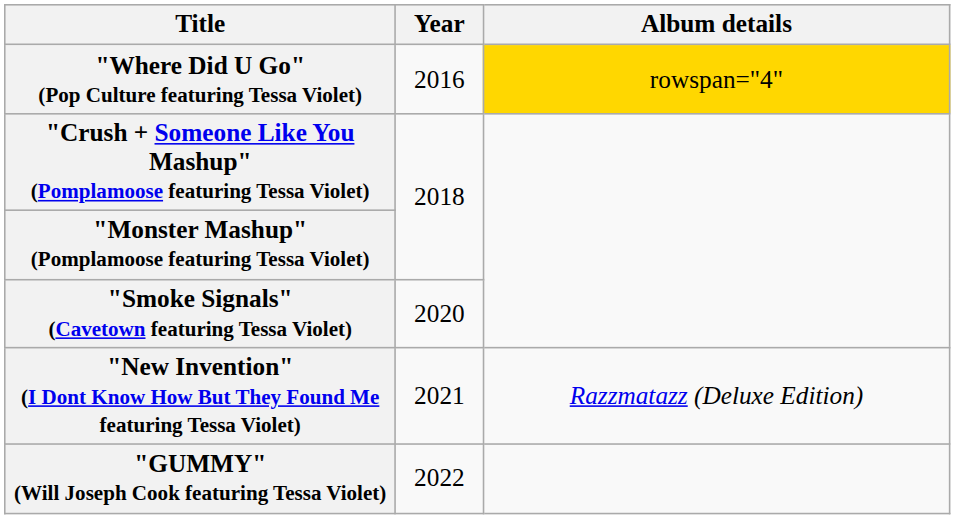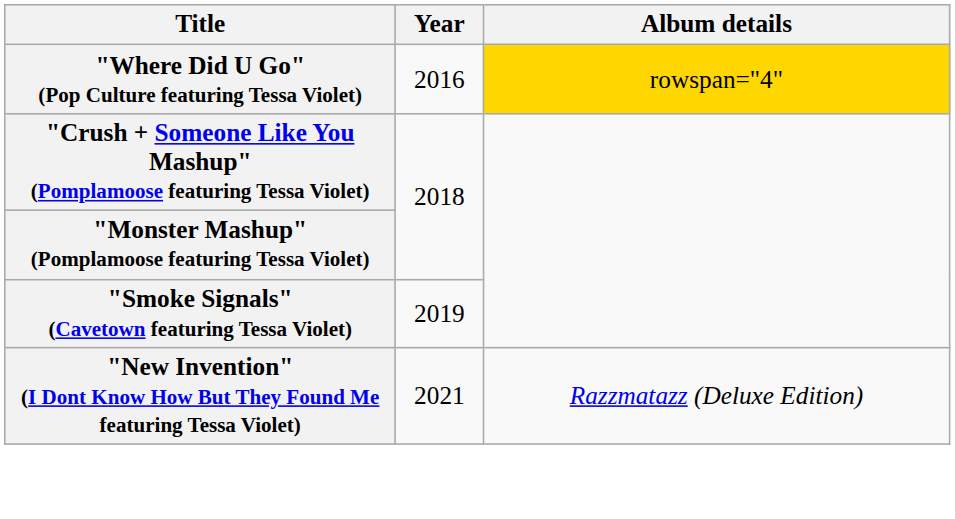(439, 312) 2020 -> (439, 312) 2019
- row: (200, 478)
